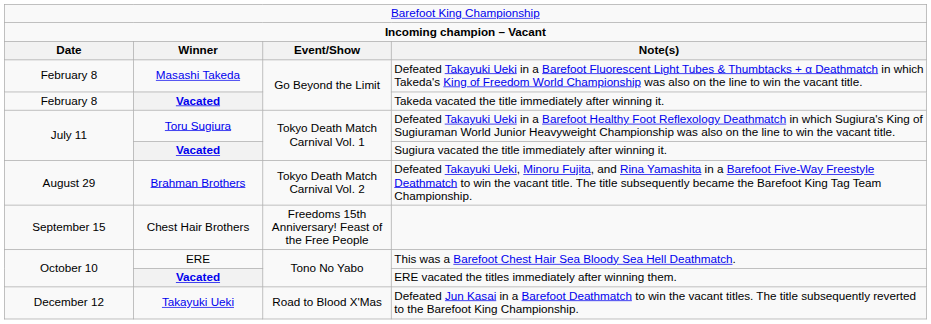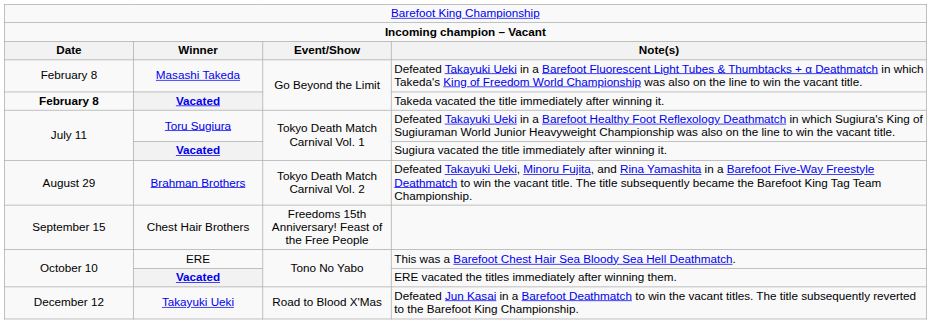(69, 100) normal -> (69, 100) bold
